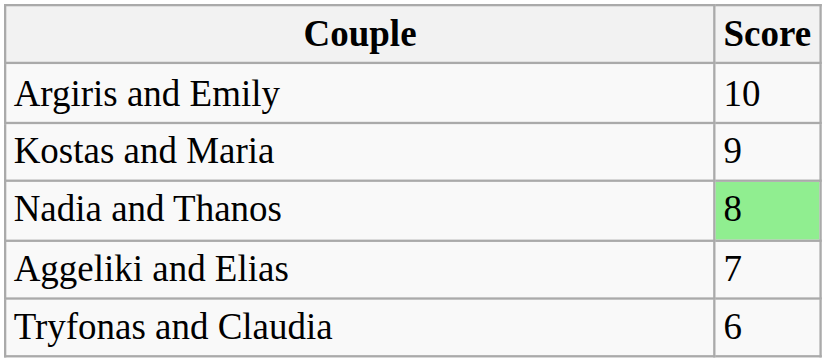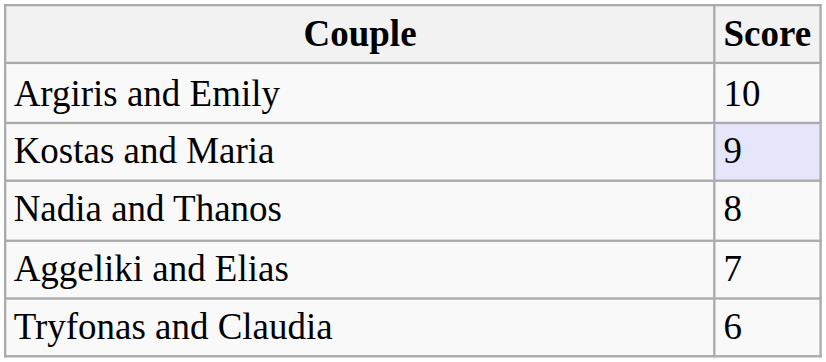(733, 151) no background -> (733, 151) lavender background
(733, 209) lightgreen background -> (733, 209) no background
